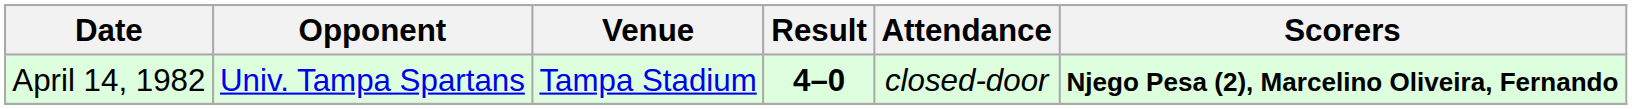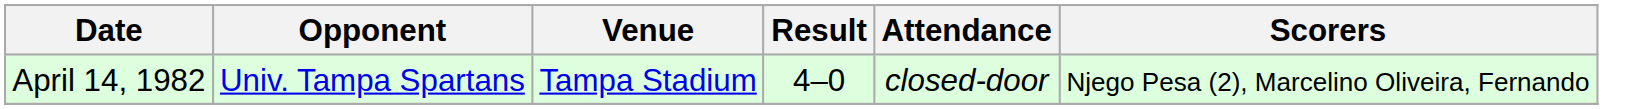(819, 80) bold -> (819, 80) normal
(1342, 80) bold -> (1328, 83) normal
